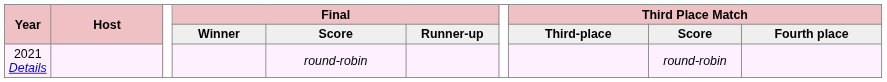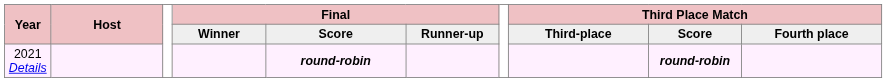(336, 61) normal -> (336, 61) bold
(695, 61) normal -> (695, 61) bold
